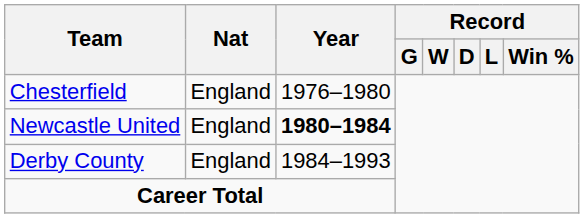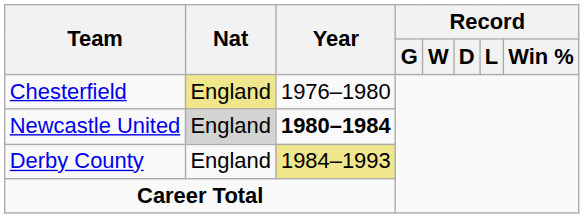(231, 91) no background -> (231, 91) khaki background
(231, 126) no background -> (231, 126) lightgrey background
(336, 160) no background -> (336, 160) khaki background
